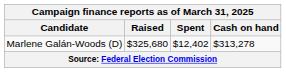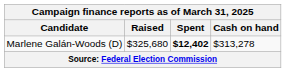(191, 43) normal -> (191, 43) bold
